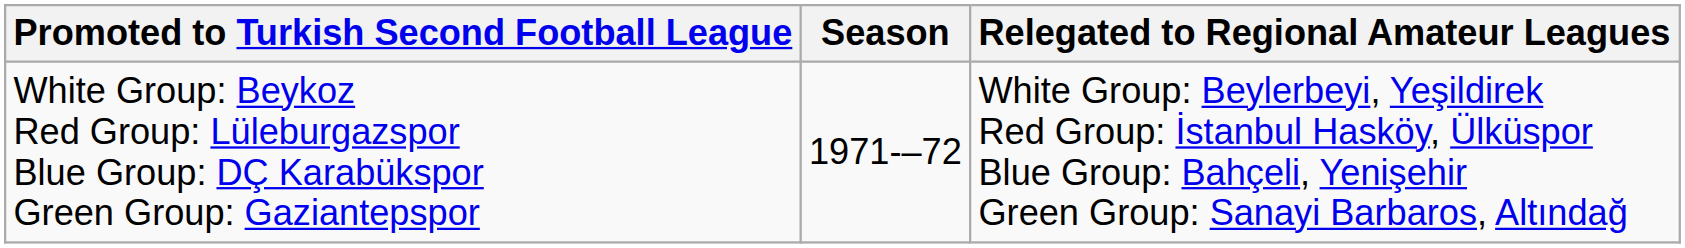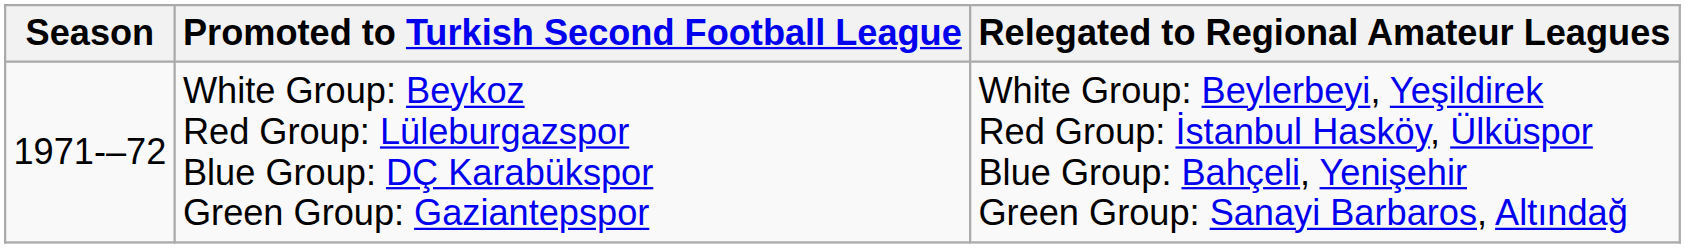columns swapped: (885, 33) <-> (403, 33)
